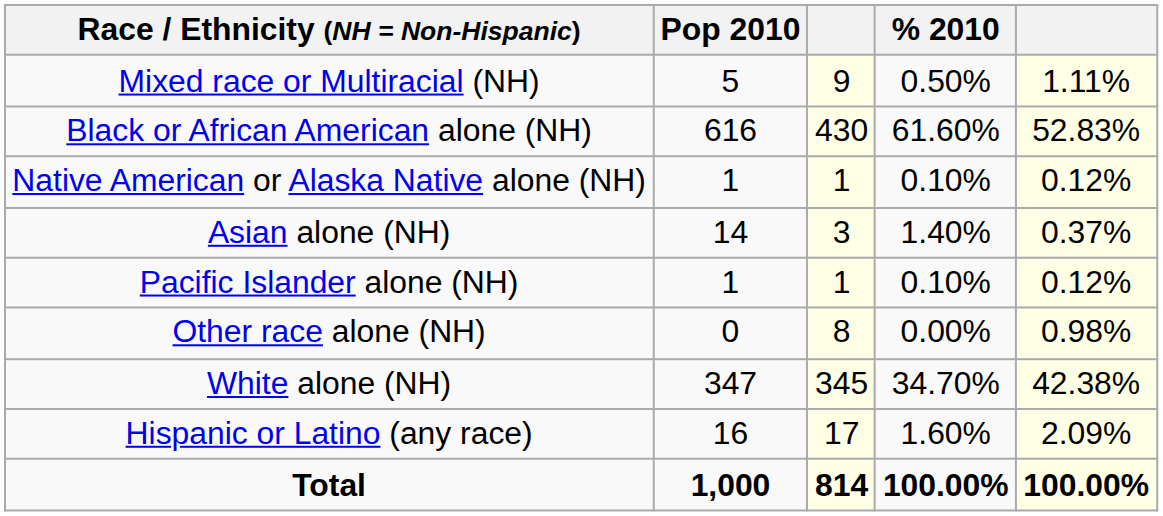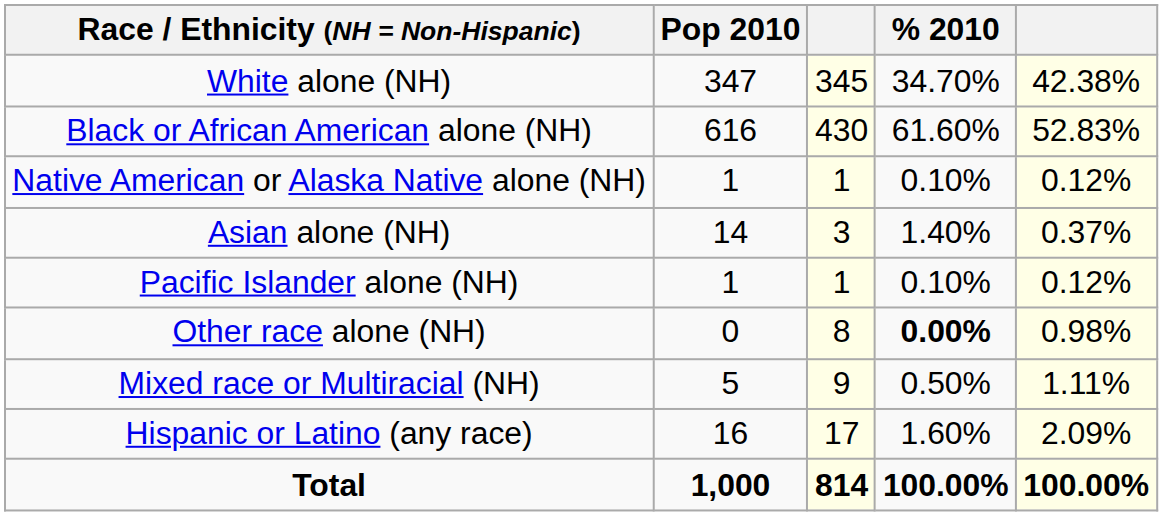rows swapped: (329, 383) <-> (329, 80)
(946, 332) normal -> (946, 332) bold
